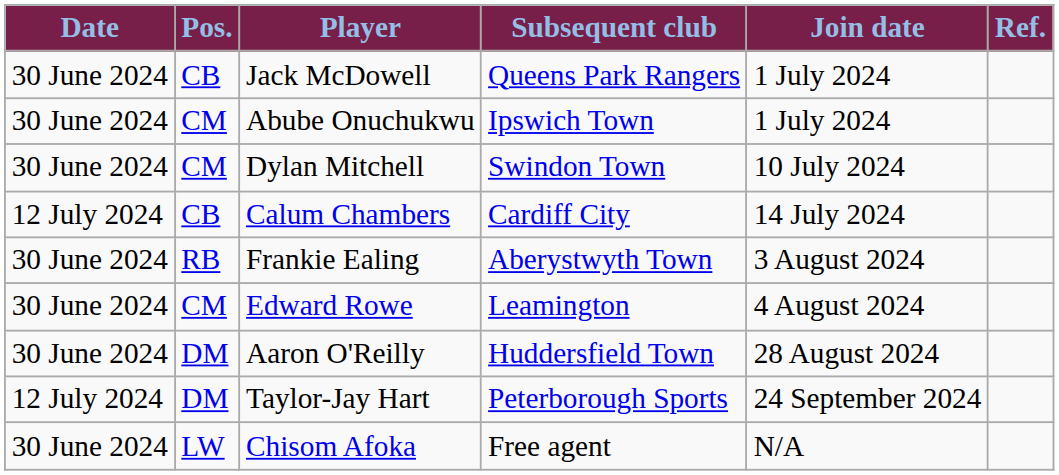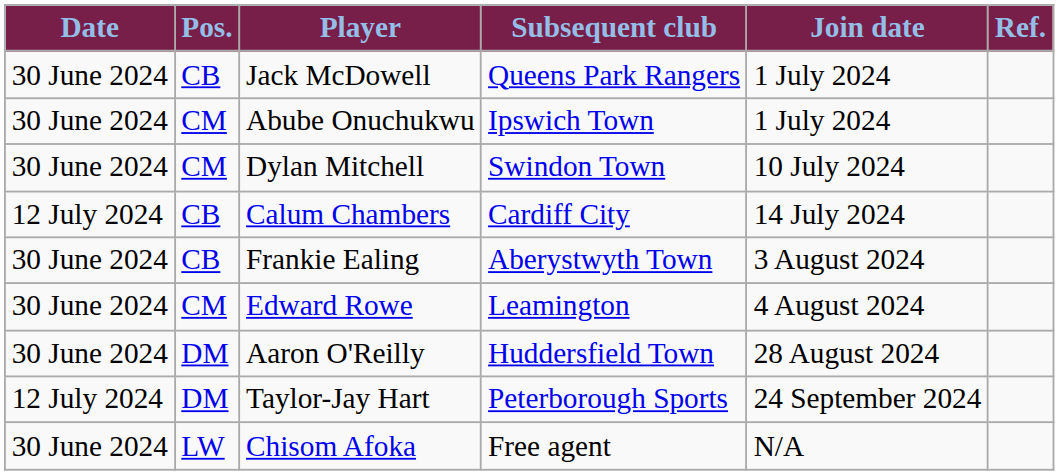(201, 259) RB -> (201, 259) CB
